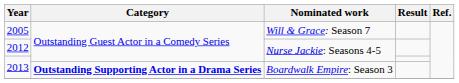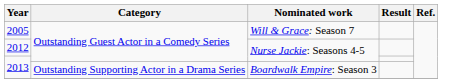(147, 69) bold -> (139, 69) normal
